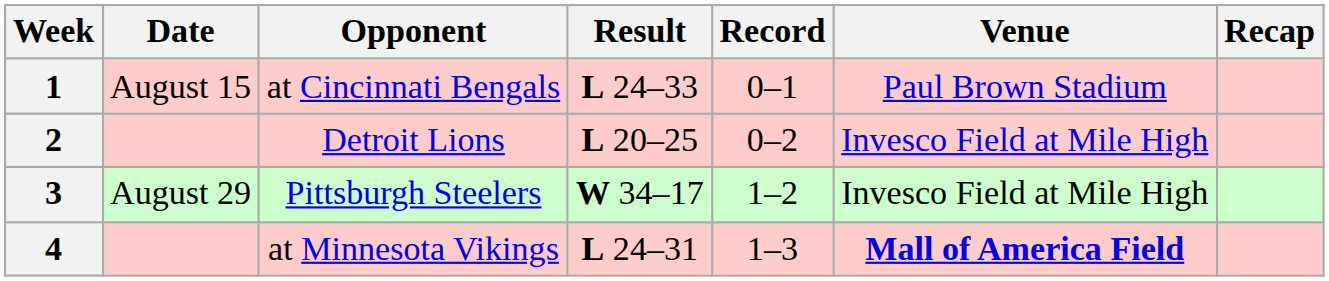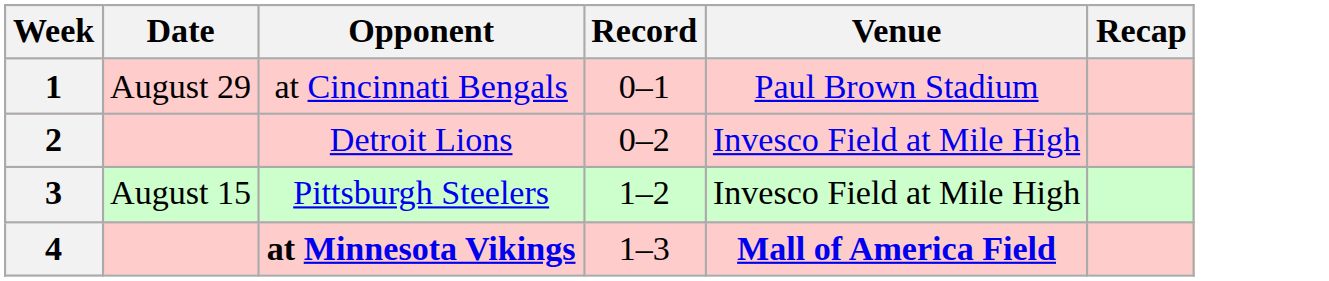- column: (640, 31)
(181, 85) August 15 -> (181, 85) August 29
(181, 193) August 29 -> (181, 193) August 15
(414, 247) normal -> (421, 247) bold
